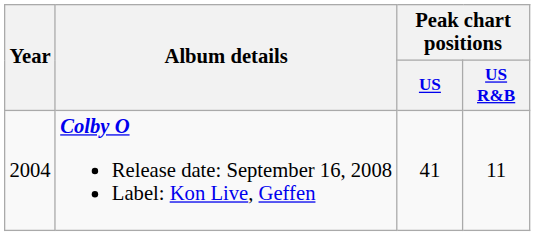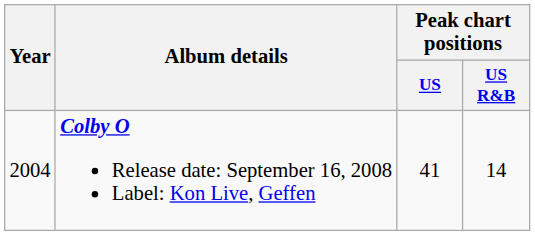(496, 170) 11 -> (496, 170) 14
